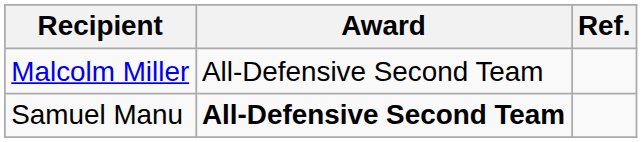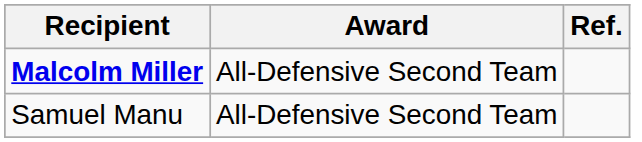(100, 70) normal -> (107, 70) bold
(384, 114) bold -> (387, 114) normal
